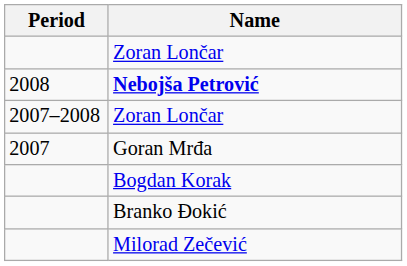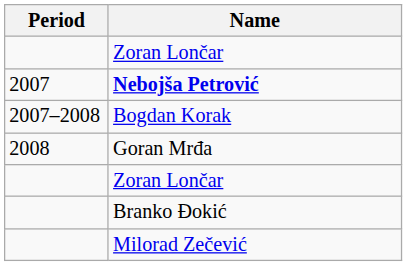(29, 84) 2008 -> (29, 84) 2007
(168, 116) Zoran Lončar -> (172, 116) Bogdan Korak
(29, 148) 2007 -> (29, 148) 2008
(172, 180) Bogdan Korak -> (168, 180) Zoran Lončar
